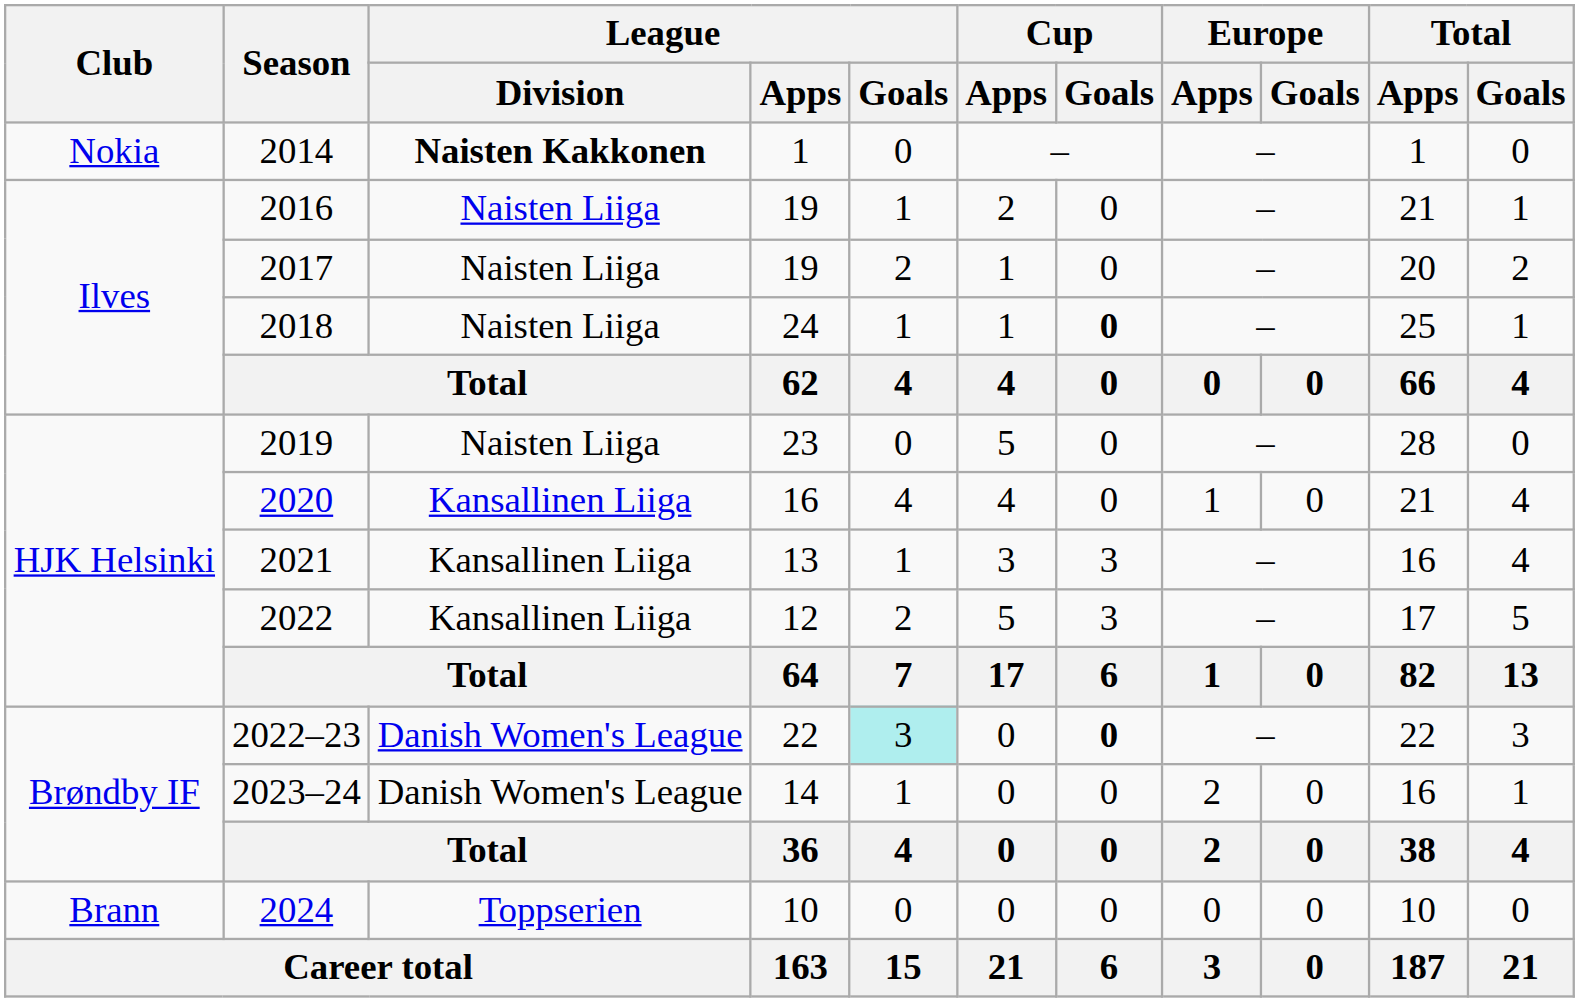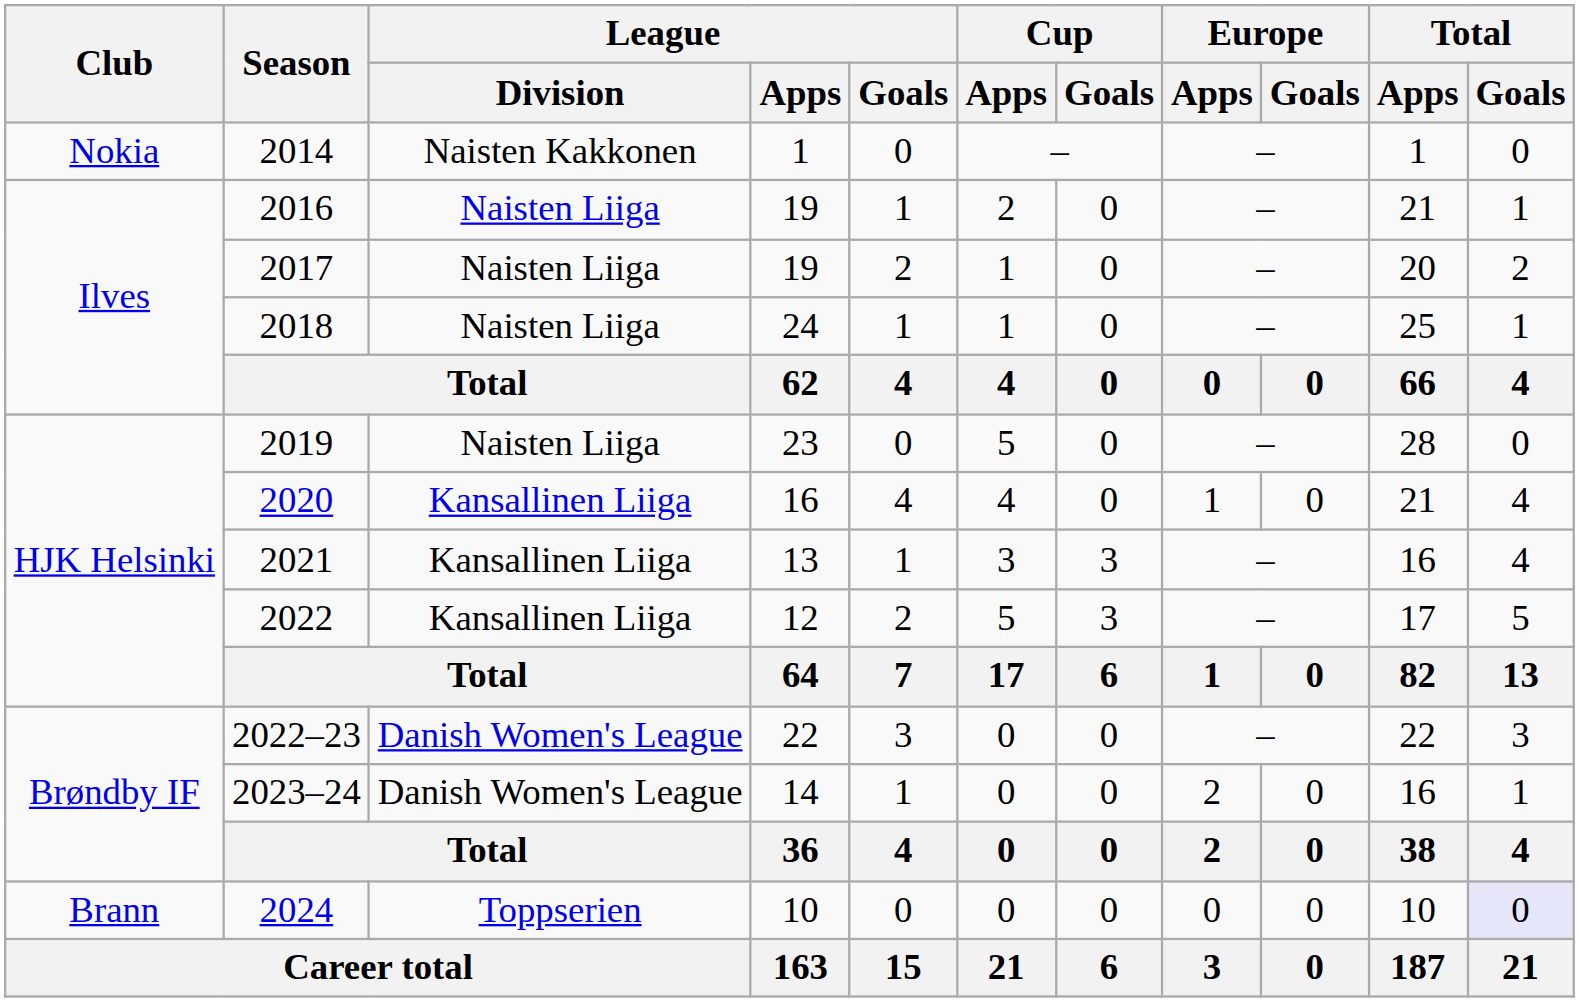(560, 150) bold -> (560, 150) normal
(1109, 325) bold -> (1109, 325) normal
(903, 734) paleturquoise background -> (903, 734) no background
(1109, 734) bold -> (1109, 734) normal
(1520, 909) no background -> (1520, 909) lavender background
